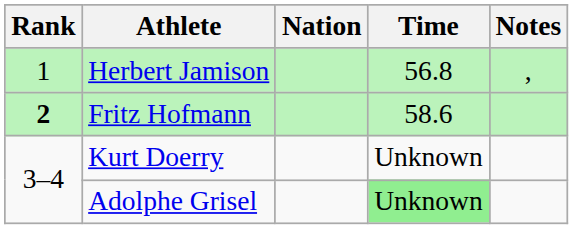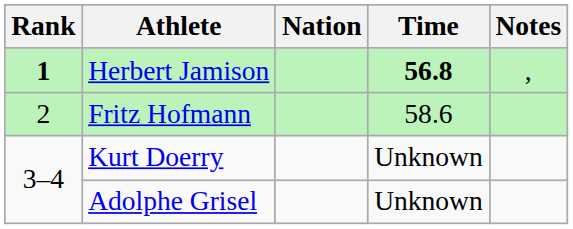(43, 69) normal -> (43, 69) bold
(428, 69) normal -> (428, 69) bold
(43, 113) bold -> (43, 113) normal
(428, 200) lightgreen background -> (428, 200) no background
